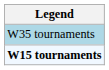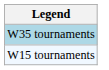(54, 54) bold -> (51, 54) normal
